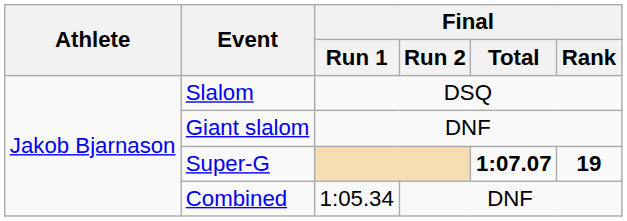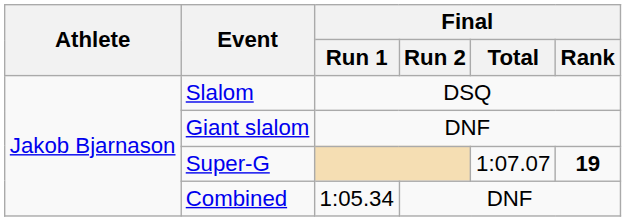(514, 163) bold -> (513, 163) normal
